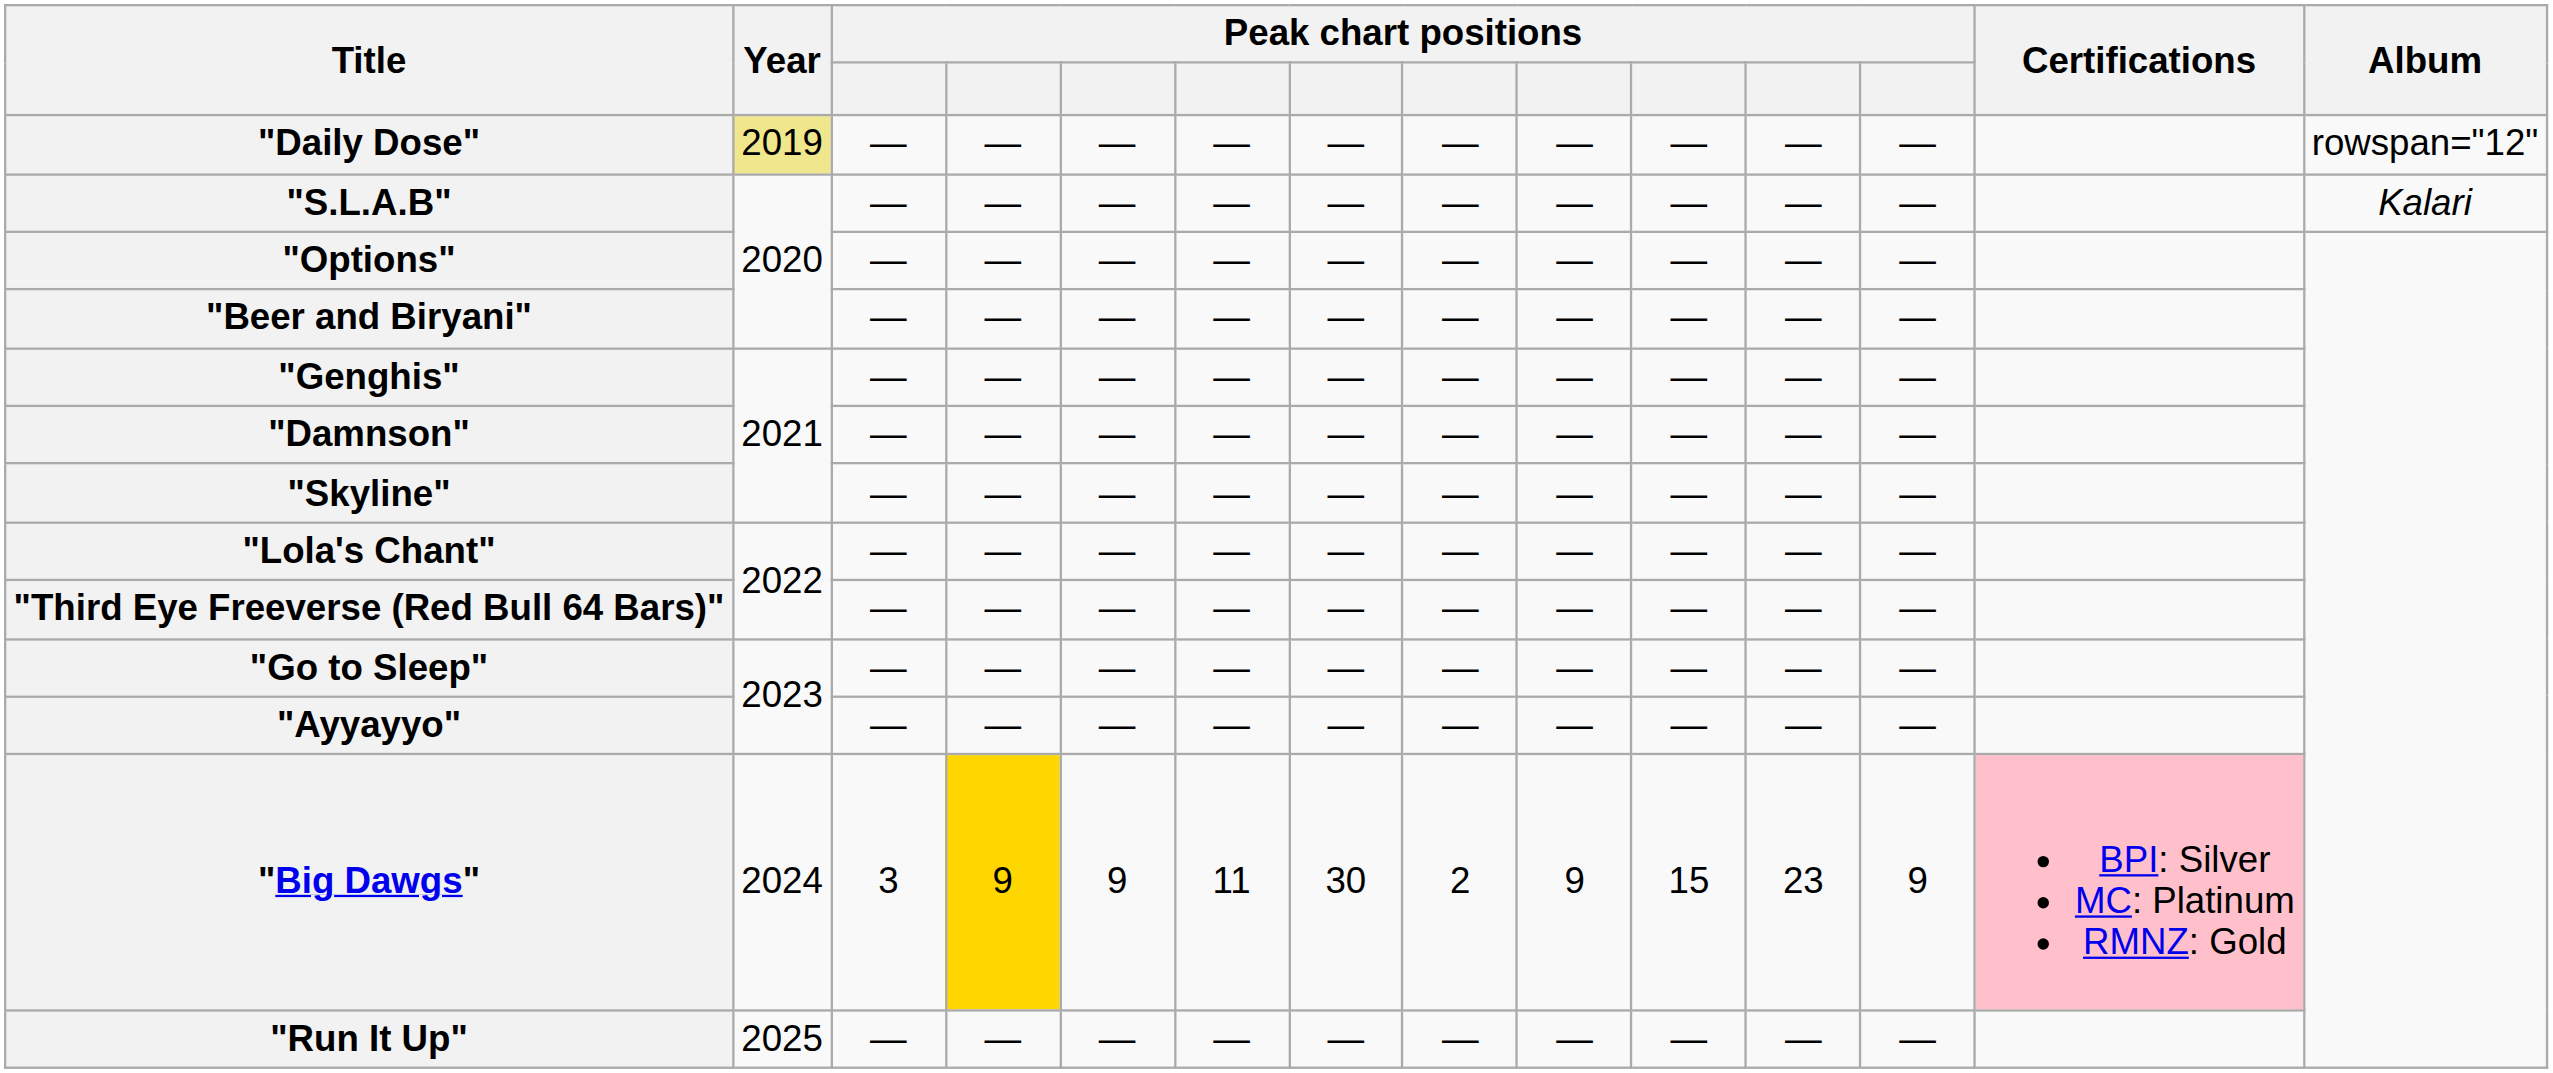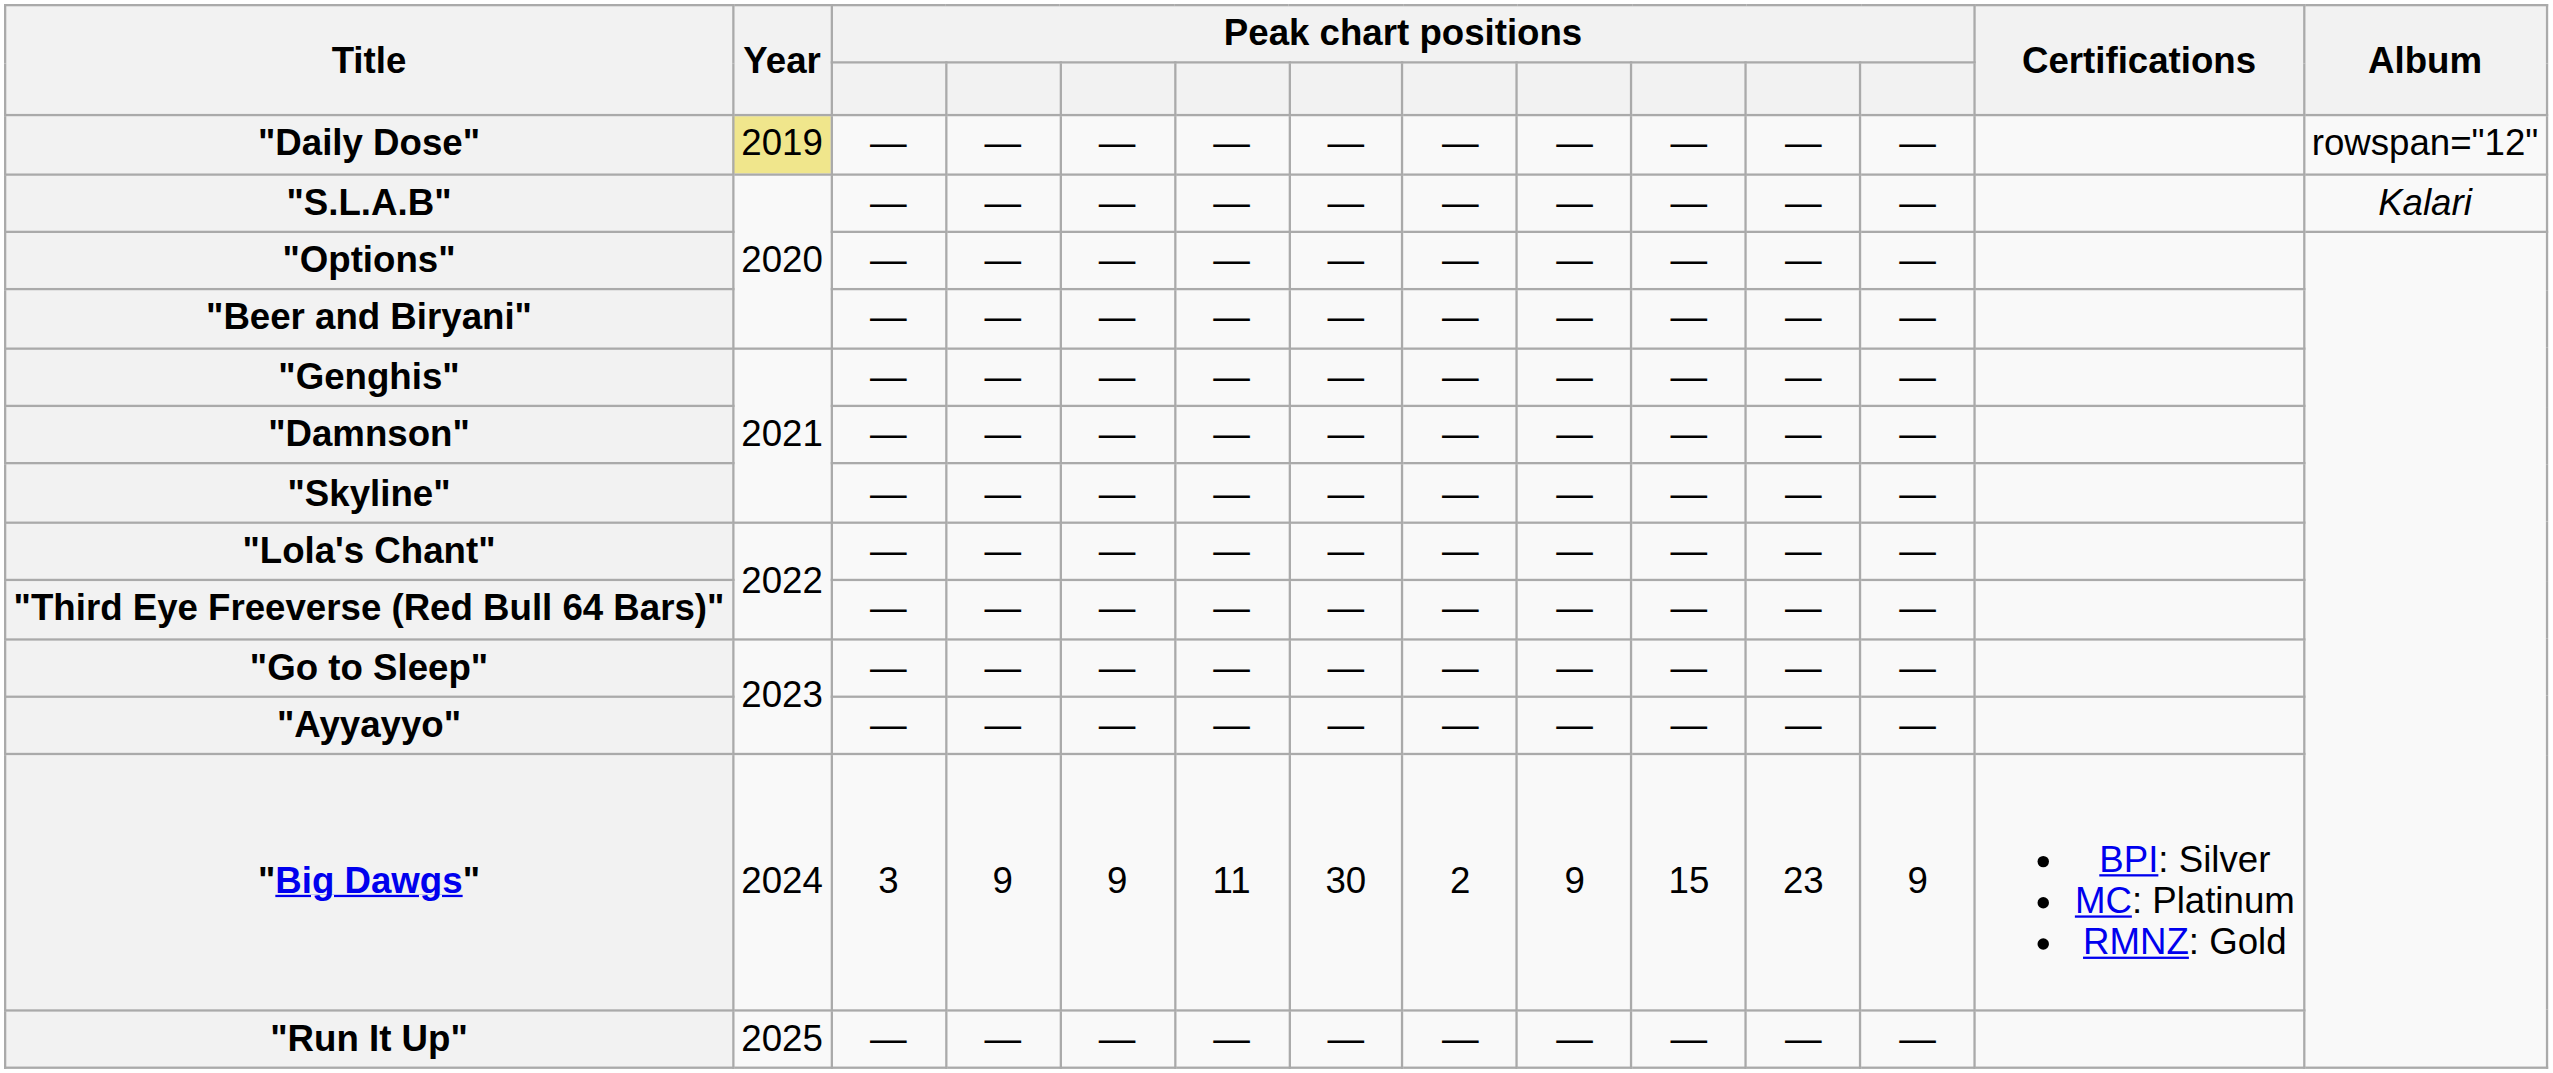(1003, 881) gold background -> (1003, 881) no background
(2139, 903) pink background -> (2139, 903) no background
